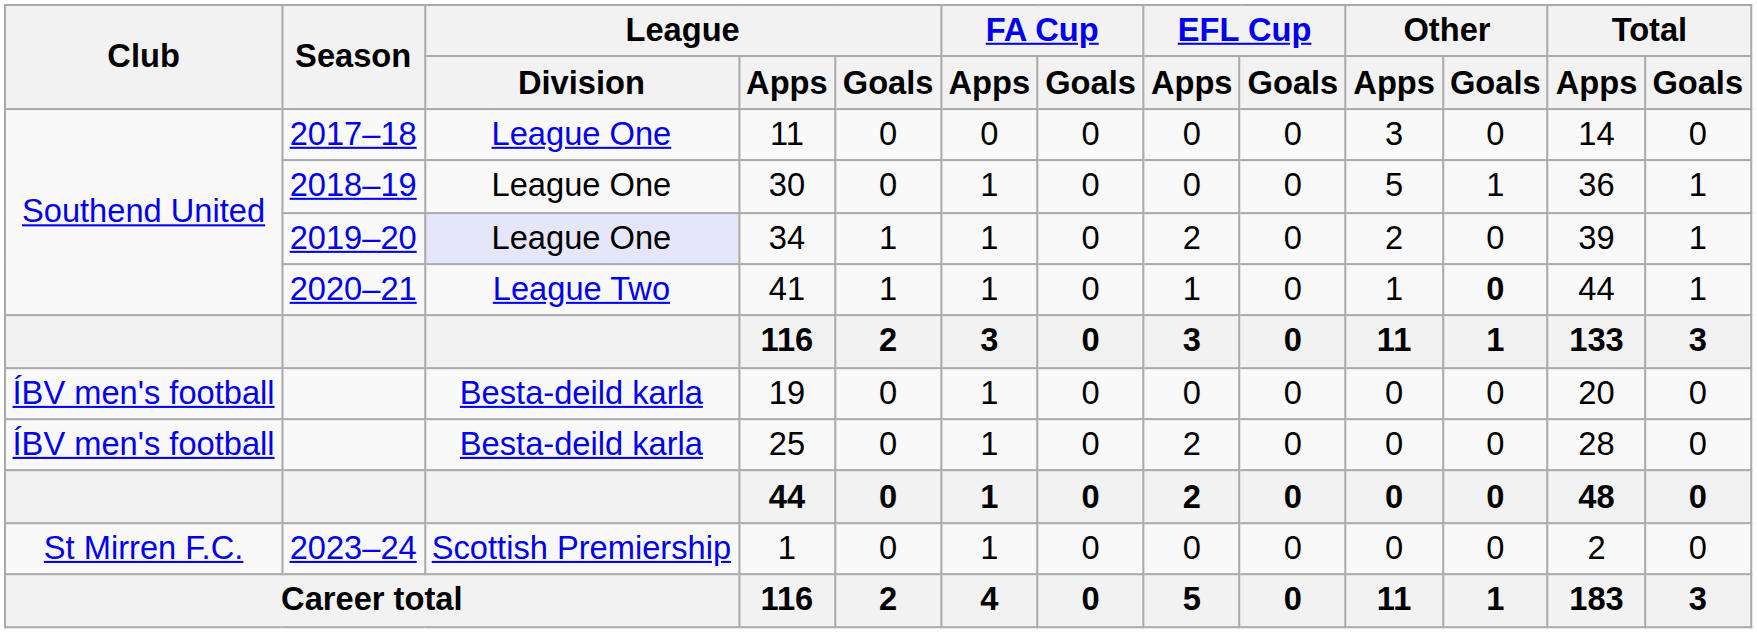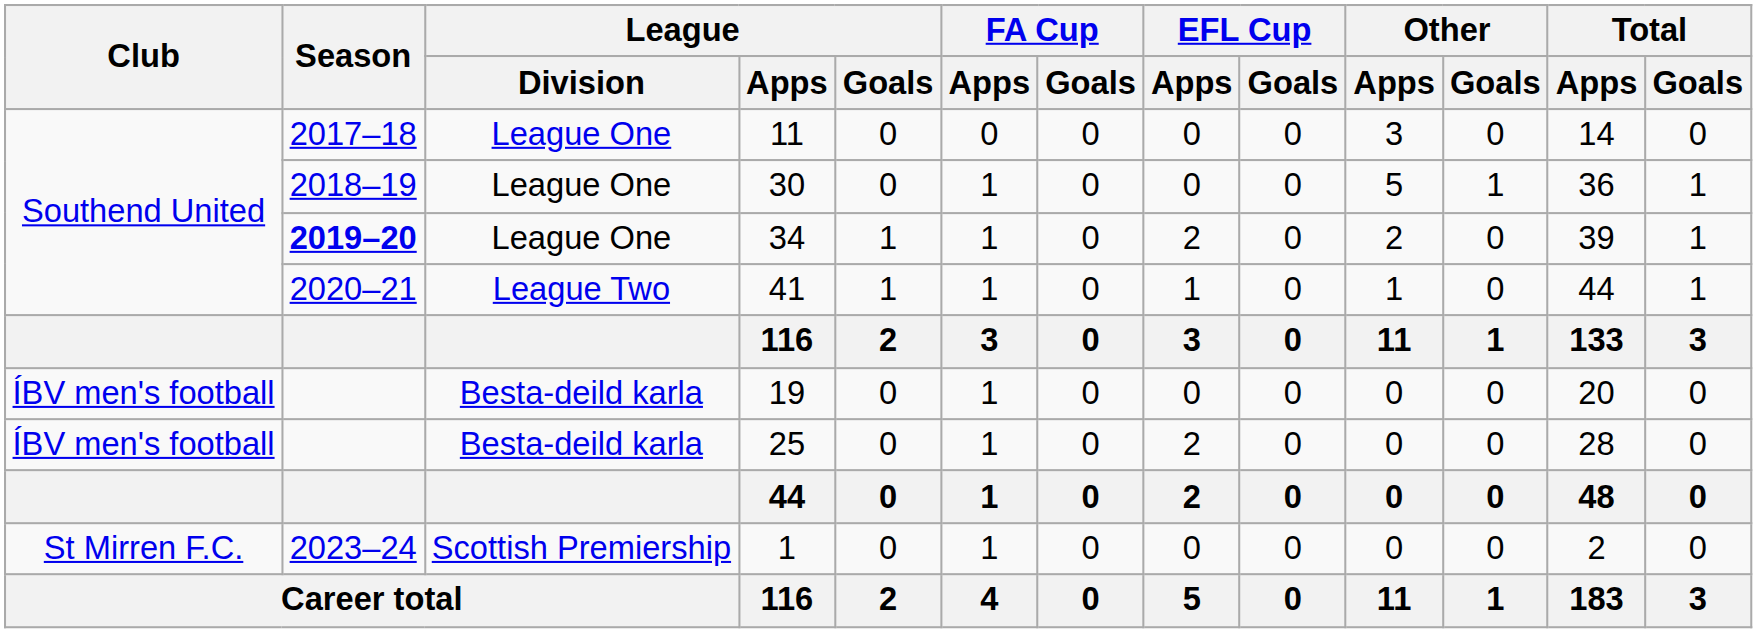(353, 237) normal -> (353, 237) bold
(581, 237) lavender background -> (581, 237) no background
(1495, 289) bold -> (1495, 289) normal
